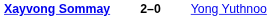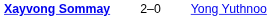(150, 9) bold -> (150, 9) normal
